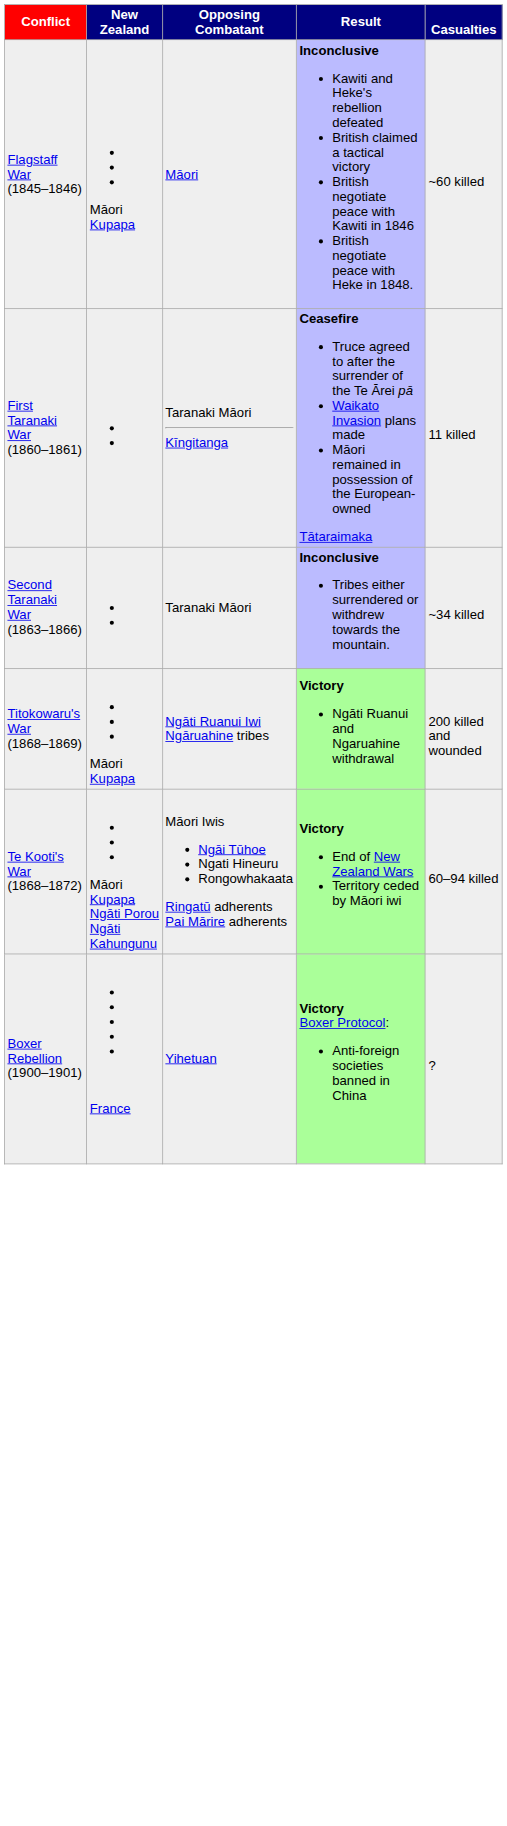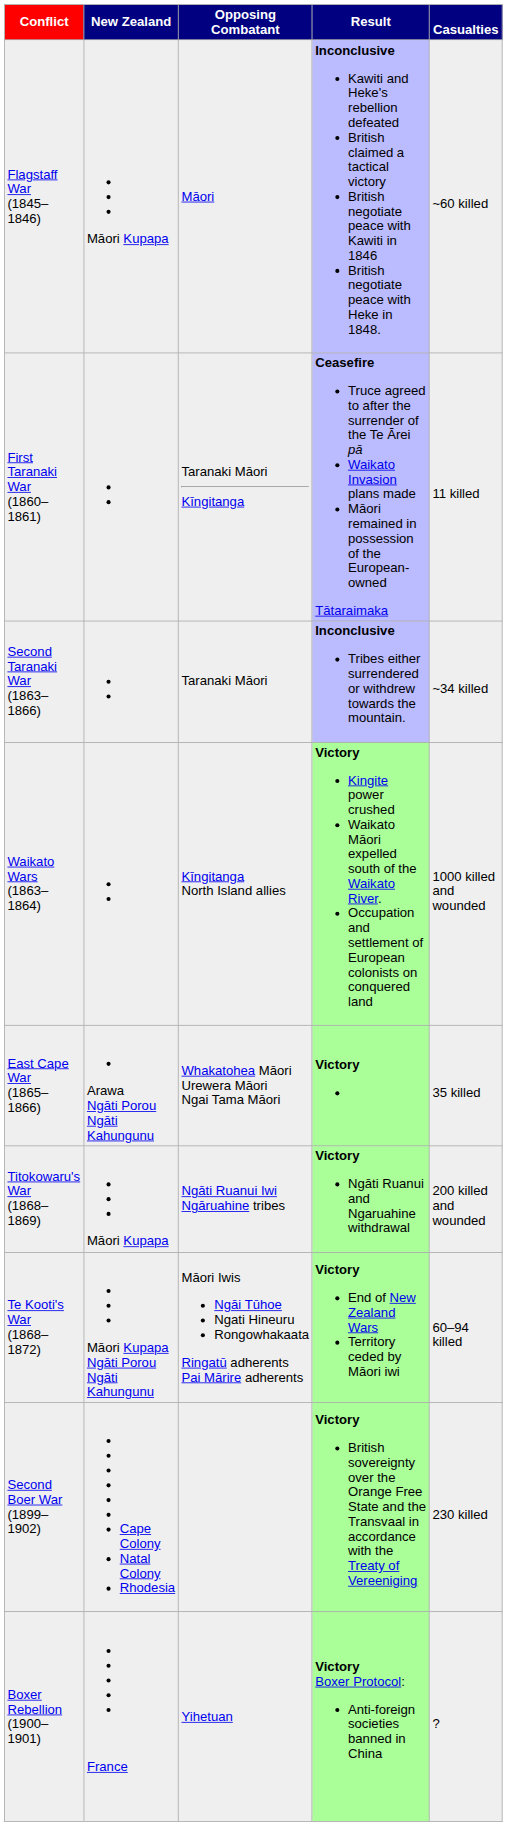+ row: (31, 883)
+ row: (38, 1085)
+ row: (35, 1507)
